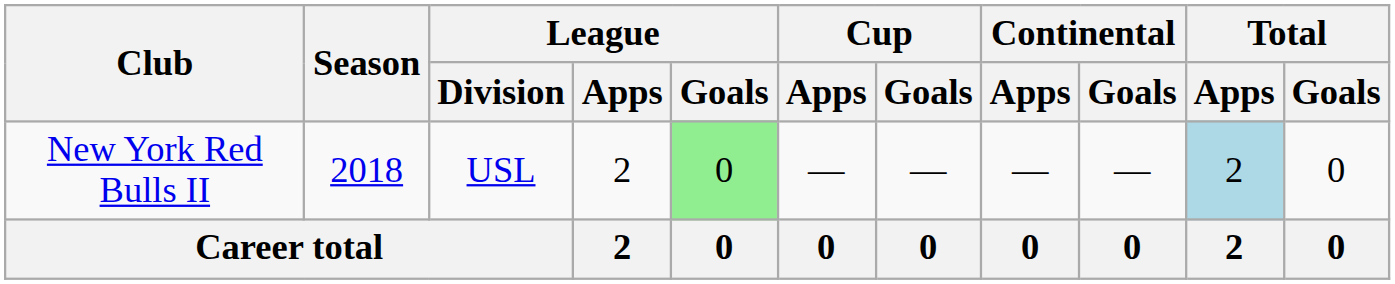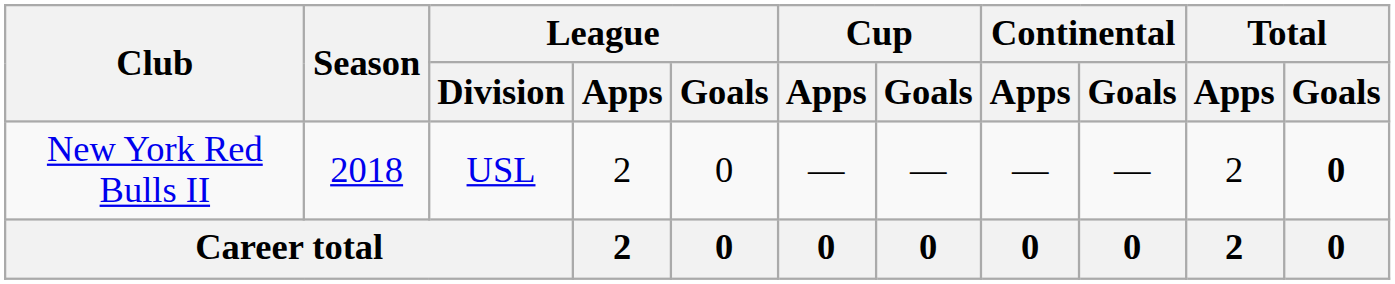(724, 169) lightgreen background -> (724, 169) no background
(1234, 169) lightblue background -> (1234, 169) no background
(1336, 169) normal -> (1336, 169) bold
